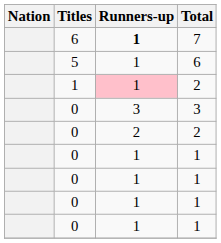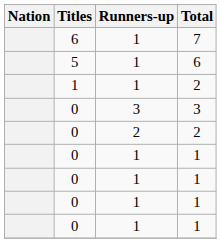(136, 39) bold -> (136, 39) normal
(136, 86) pink background -> (136, 86) no background
